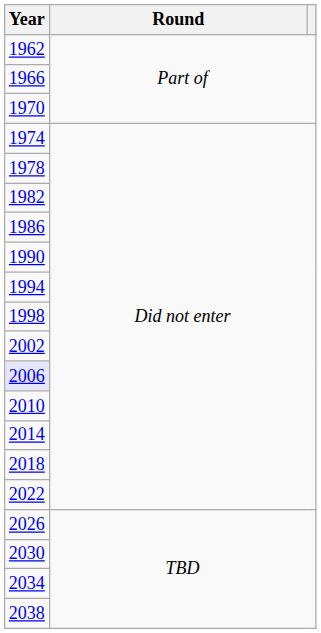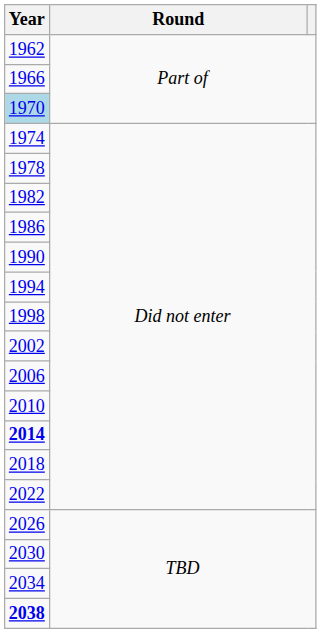(27, 108) no background -> (27, 108) lightblue background
(27, 375) lavender background -> (27, 375) no background
(27, 435) normal -> (27, 435) bold
(27, 613) normal -> (27, 613) bold
